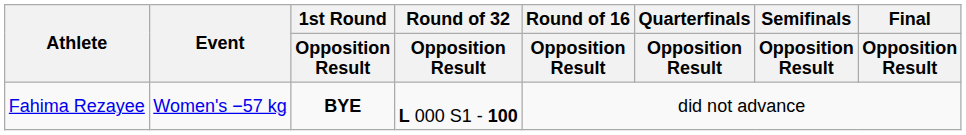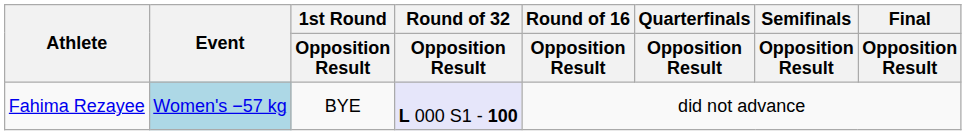(220, 106) no background -> (220, 106) lightblue background
(343, 106) bold -> (343, 106) normal
(458, 116) no background -> (458, 116) lavender background
